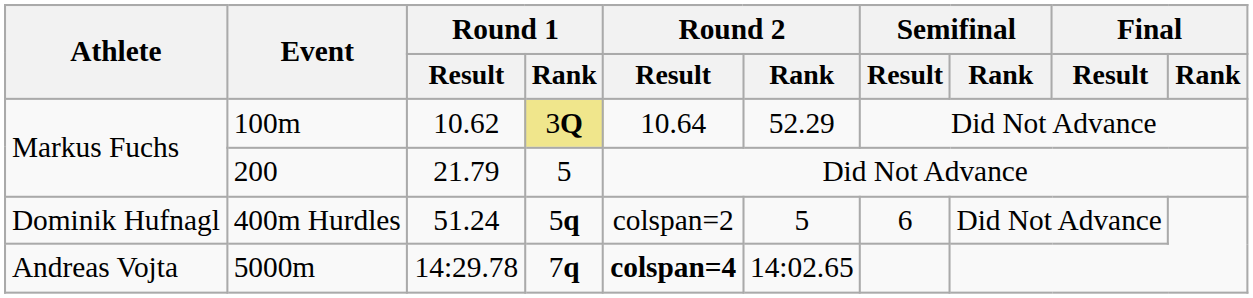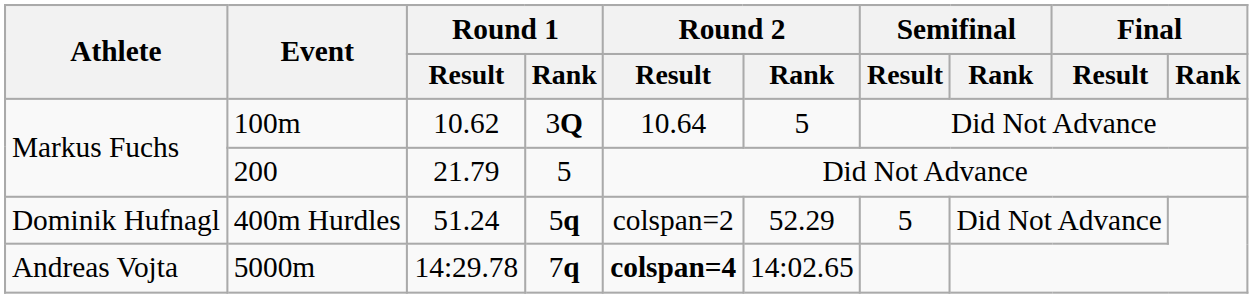(564, 123) khaki background -> (564, 123) no background
(802, 123) 52.29 -> (802, 123) 5
(802, 220) 5 -> (802, 220) 52.29
(905, 220) 6 -> (905, 220) 5
